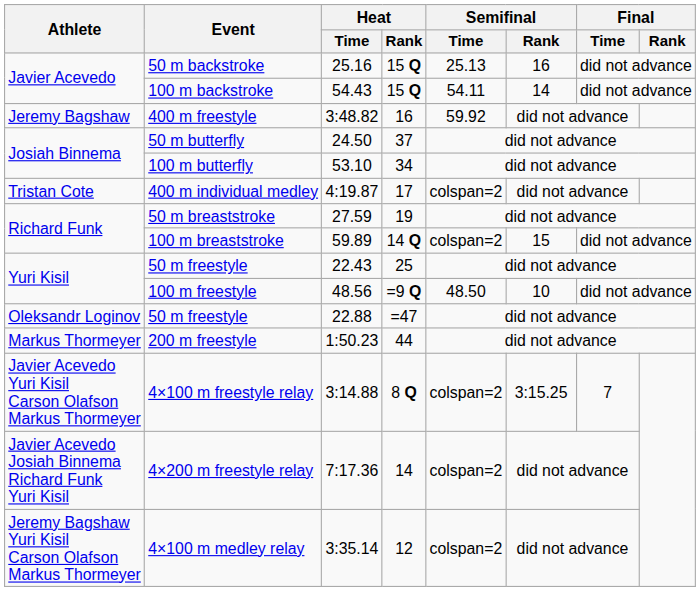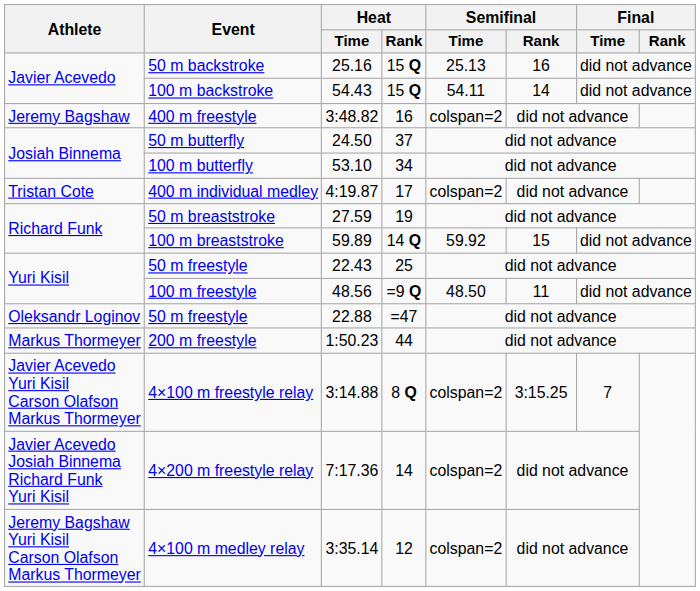(466, 116) 59.92 -> (466, 116) colspan=2
(466, 241) colspan=2 -> (466, 241) 59.92
(541, 291) 10 -> (541, 291) 11
